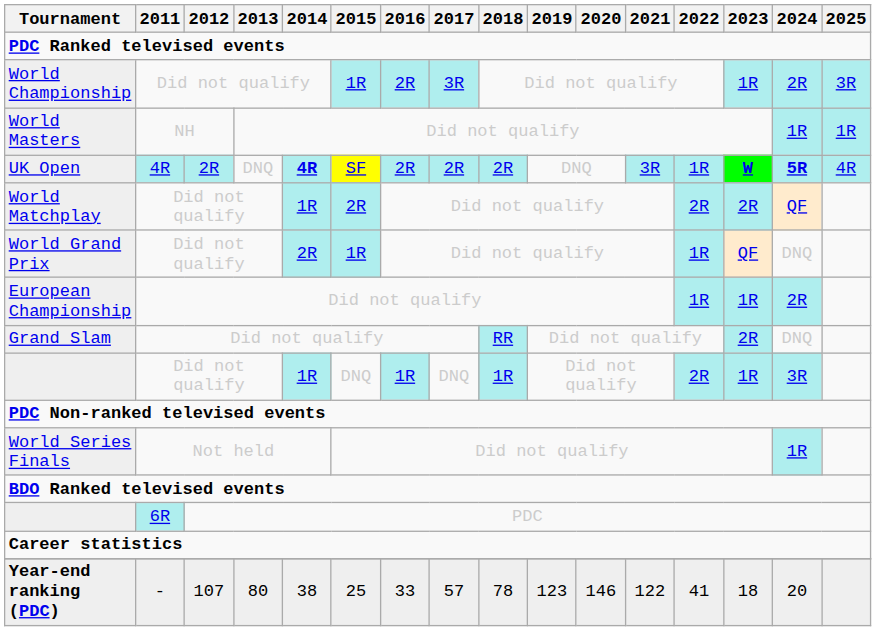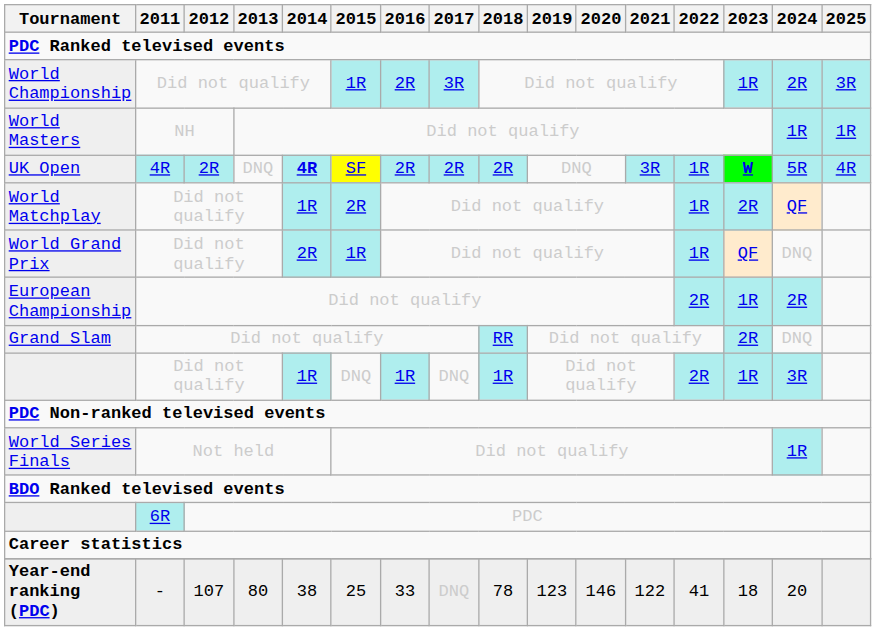(797, 169) bold -> (797, 169) normal
(699, 206) 2R -> (699, 206) 1R
(699, 301) 1R -> (699, 301) 2R
(454, 592) 57 -> (454, 592) DNQ
